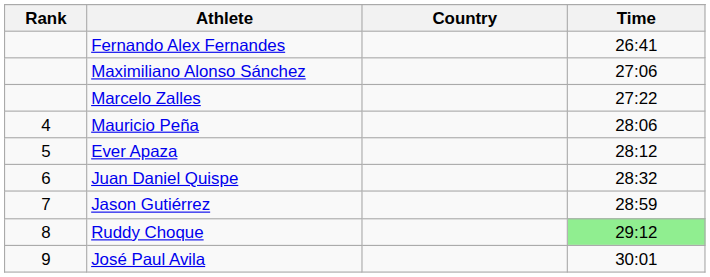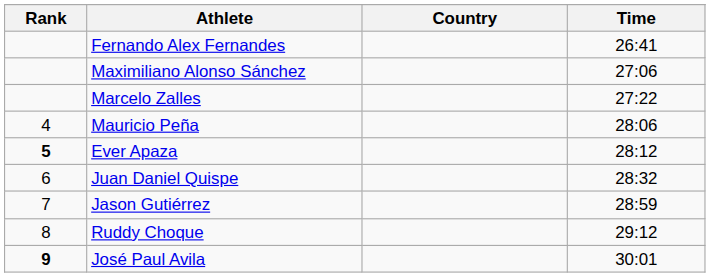(46, 152) normal -> (46, 152) bold
(636, 232) lightgreen background -> (636, 232) no background
(46, 258) normal -> (46, 258) bold
